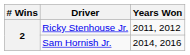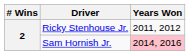(157, 43) no background -> (157, 43) pink background
